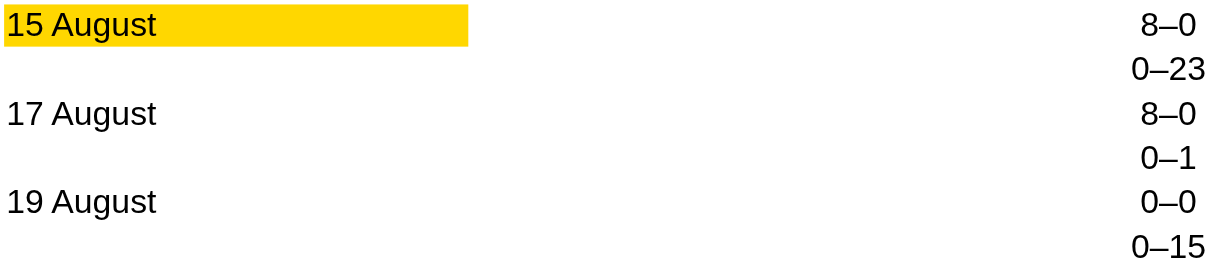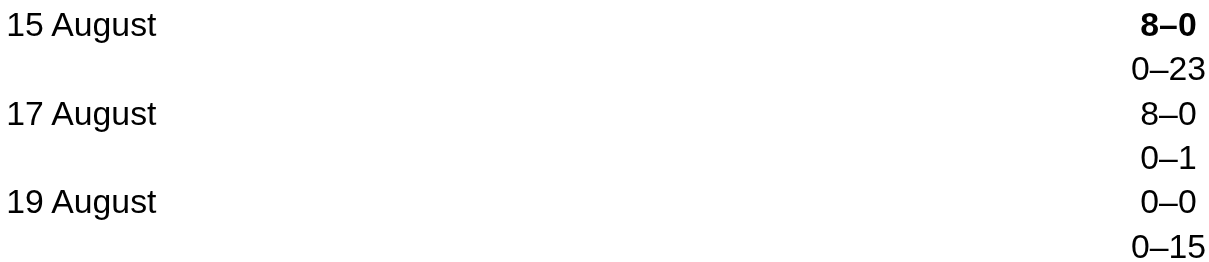(81, 24) gold background -> (81, 24) no background
(1169, 24) normal -> (1169, 24) bold
